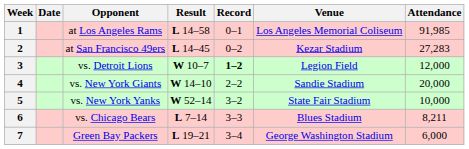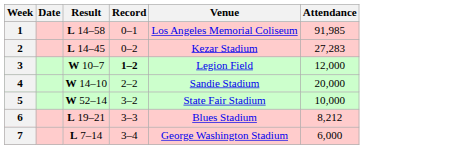- column: (115, 13)
(191, 118) L 7–14 -> (86, 118) L 19–21
(434, 118) 8,211 -> (330, 118) 8,212
(191, 135) L 19–21 -> (86, 135) L 7–14
